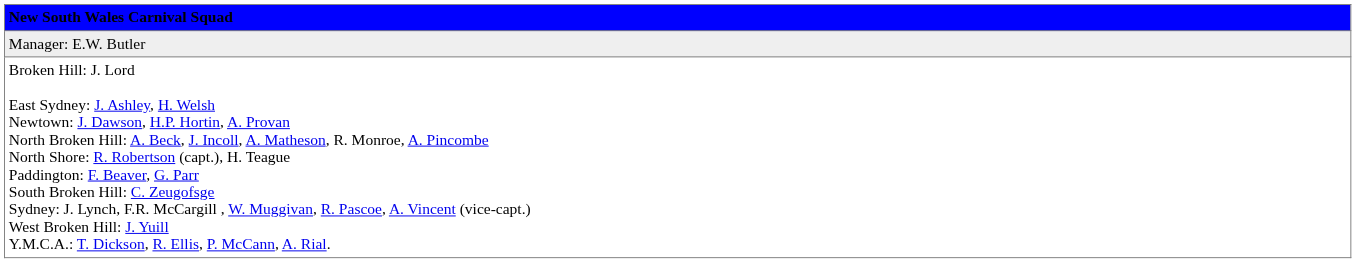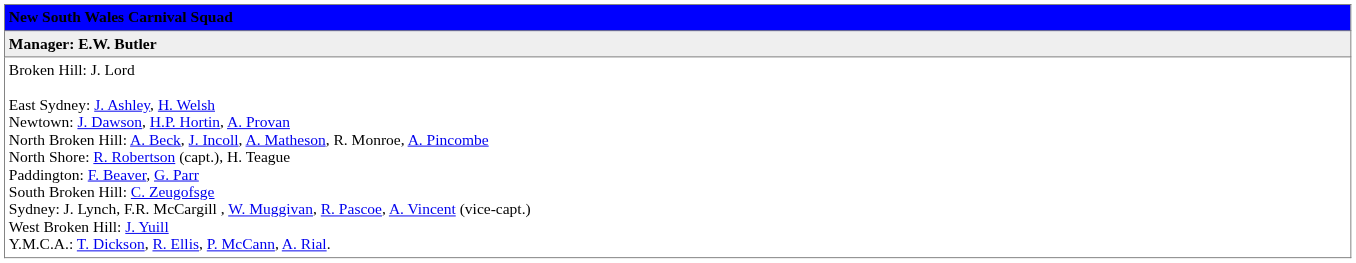(77, 43) normal -> (83, 43) bold
